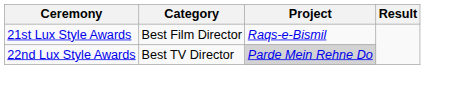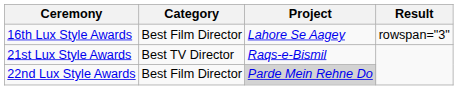+ row: (70, 34)
(192, 34) Best Film Director -> (188, 54) Best TV Director
(188, 54) Best TV Director -> (192, 74) Best Film Director
